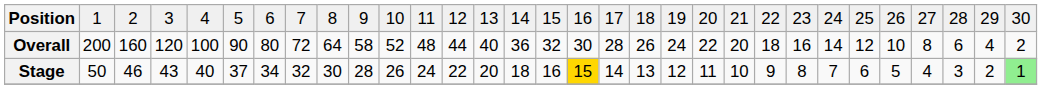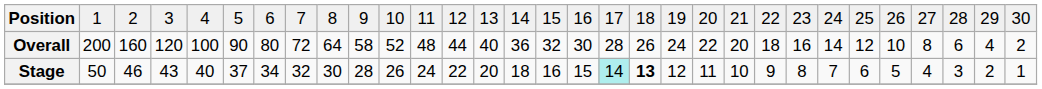(583, 72) gold background -> (583, 72) no background
(614, 72) no background -> (614, 72) paleturquoise background
(645, 72) normal -> (645, 72) bold
(1021, 72) lightgreen background -> (1021, 72) no background
